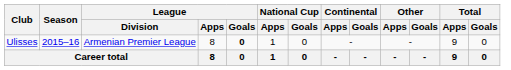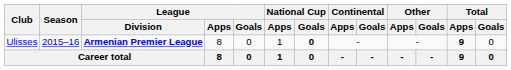(140, 42) normal -> (143, 42) bold
(242, 42) bold -> (249, 42) normal
(304, 42) normal -> (311, 42) bold
(454, 42) normal -> (461, 42) bold
